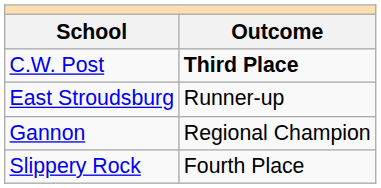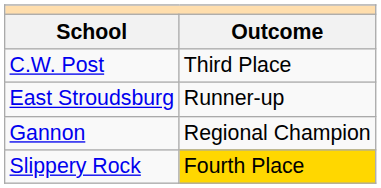(241, 65) bold -> (238, 65) normal
(244, 166) no background -> (244, 166) gold background
